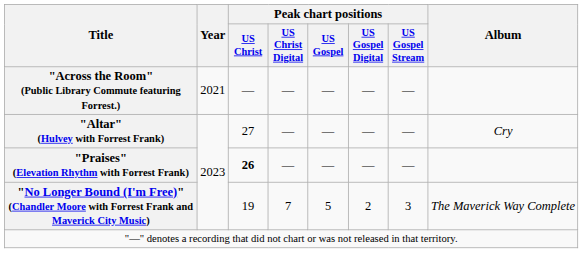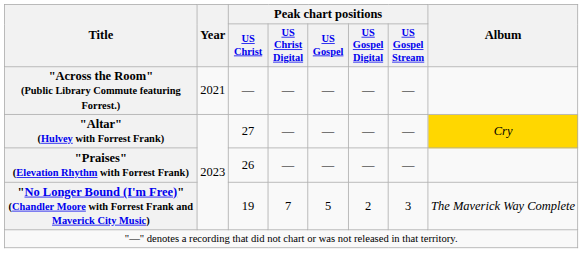(503, 131) no background -> (503, 131) gold background
(248, 165) bold -> (248, 165) normal
